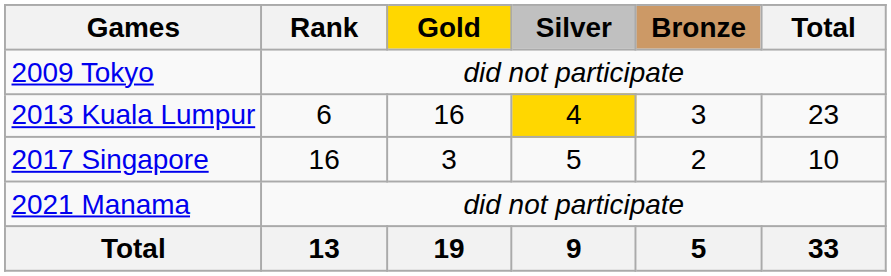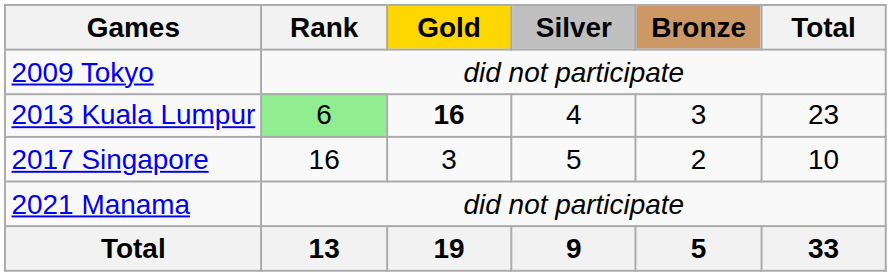(324, 116) no background -> (324, 116) lightgreen background
(449, 116) normal -> (449, 116) bold
(574, 116) gold background -> (574, 116) no background
